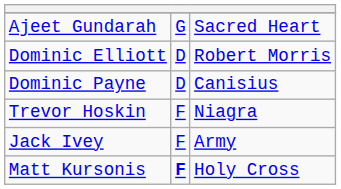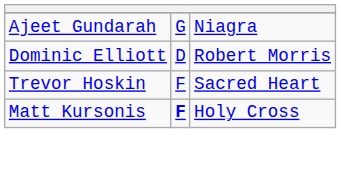(257, 27) Sacred Heart -> (226, 27) Niagra
- row: (77, 85)
(226, 113) Niagra -> (257, 85) Sacred Heart
- row: (56, 142)
